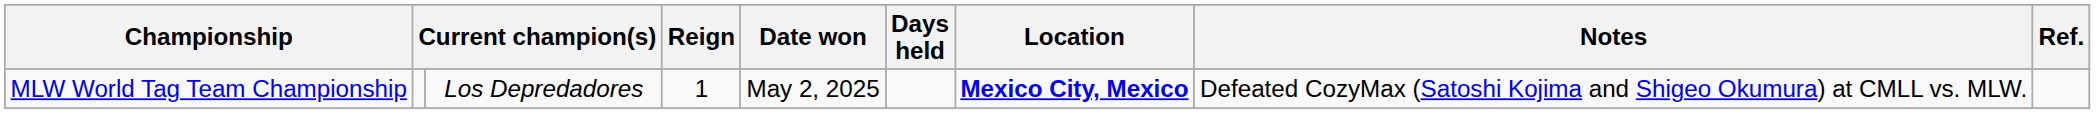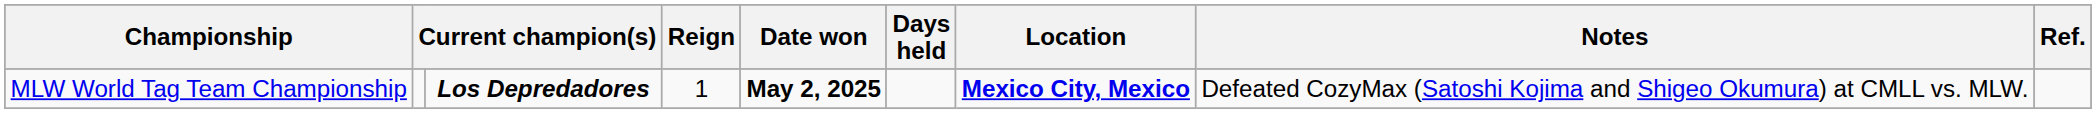(544, 88) normal -> (543, 88) bold
(813, 88) normal -> (814, 88) bold
